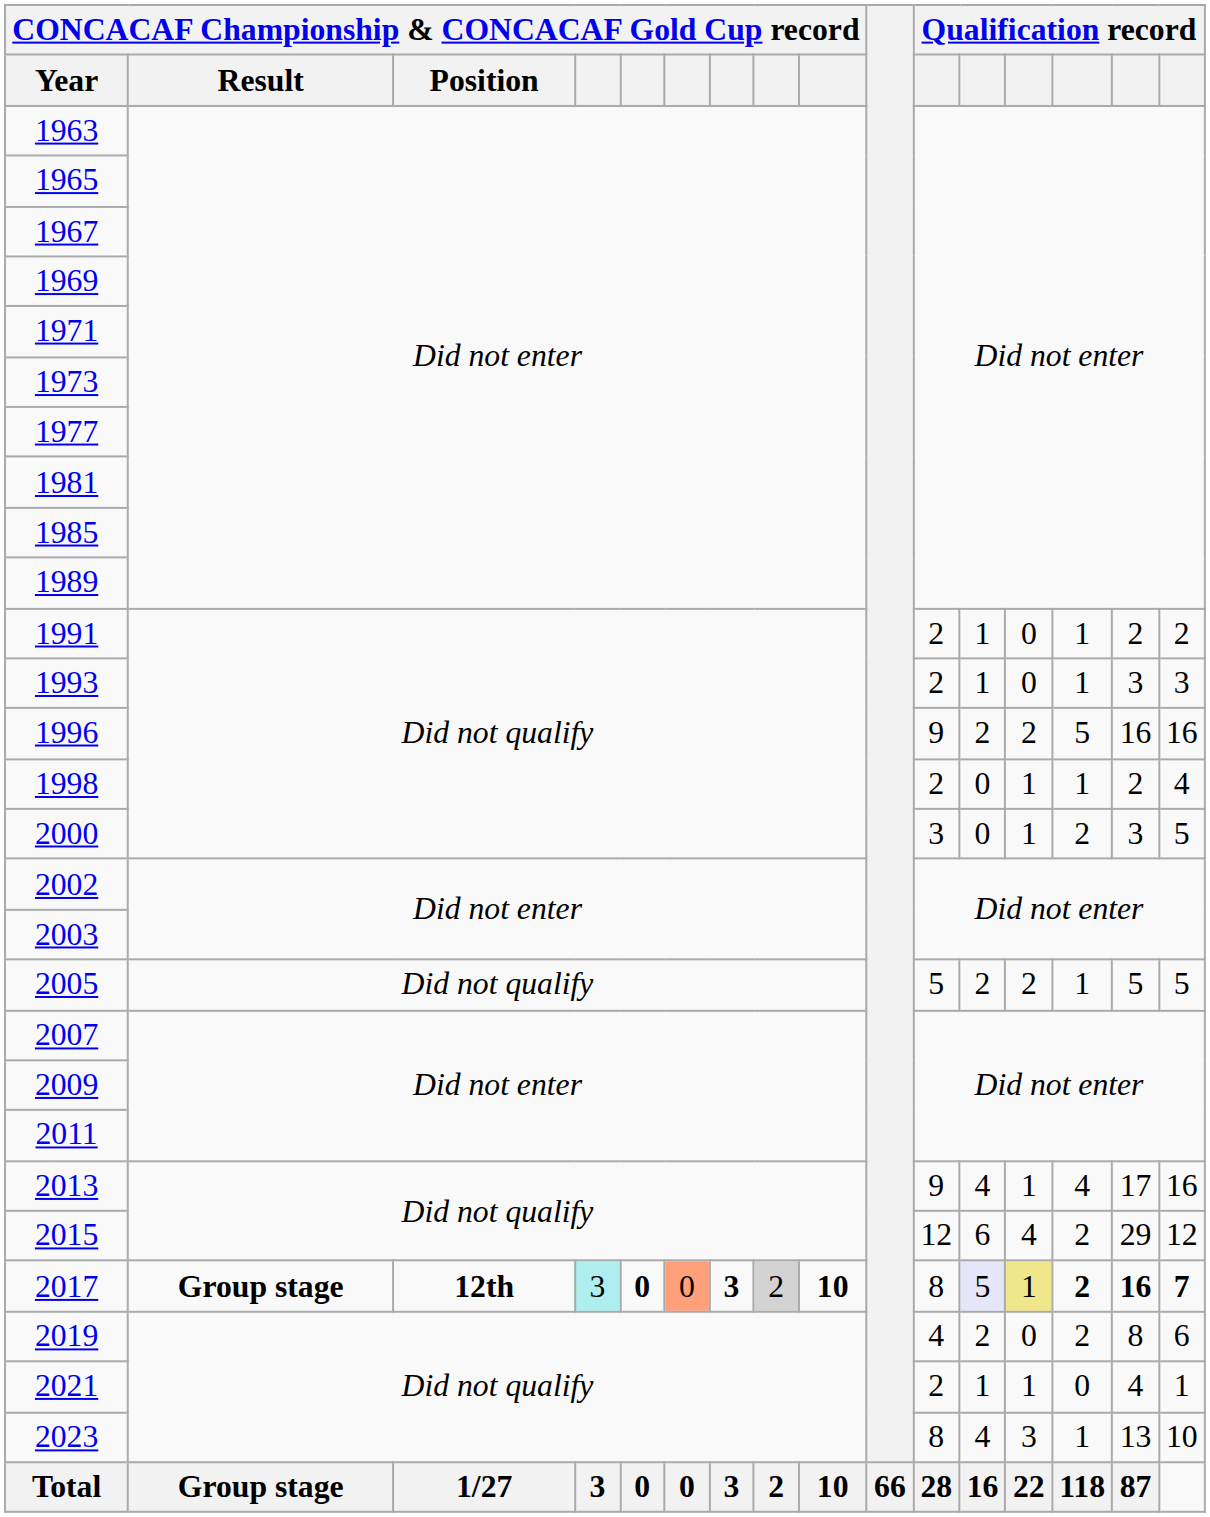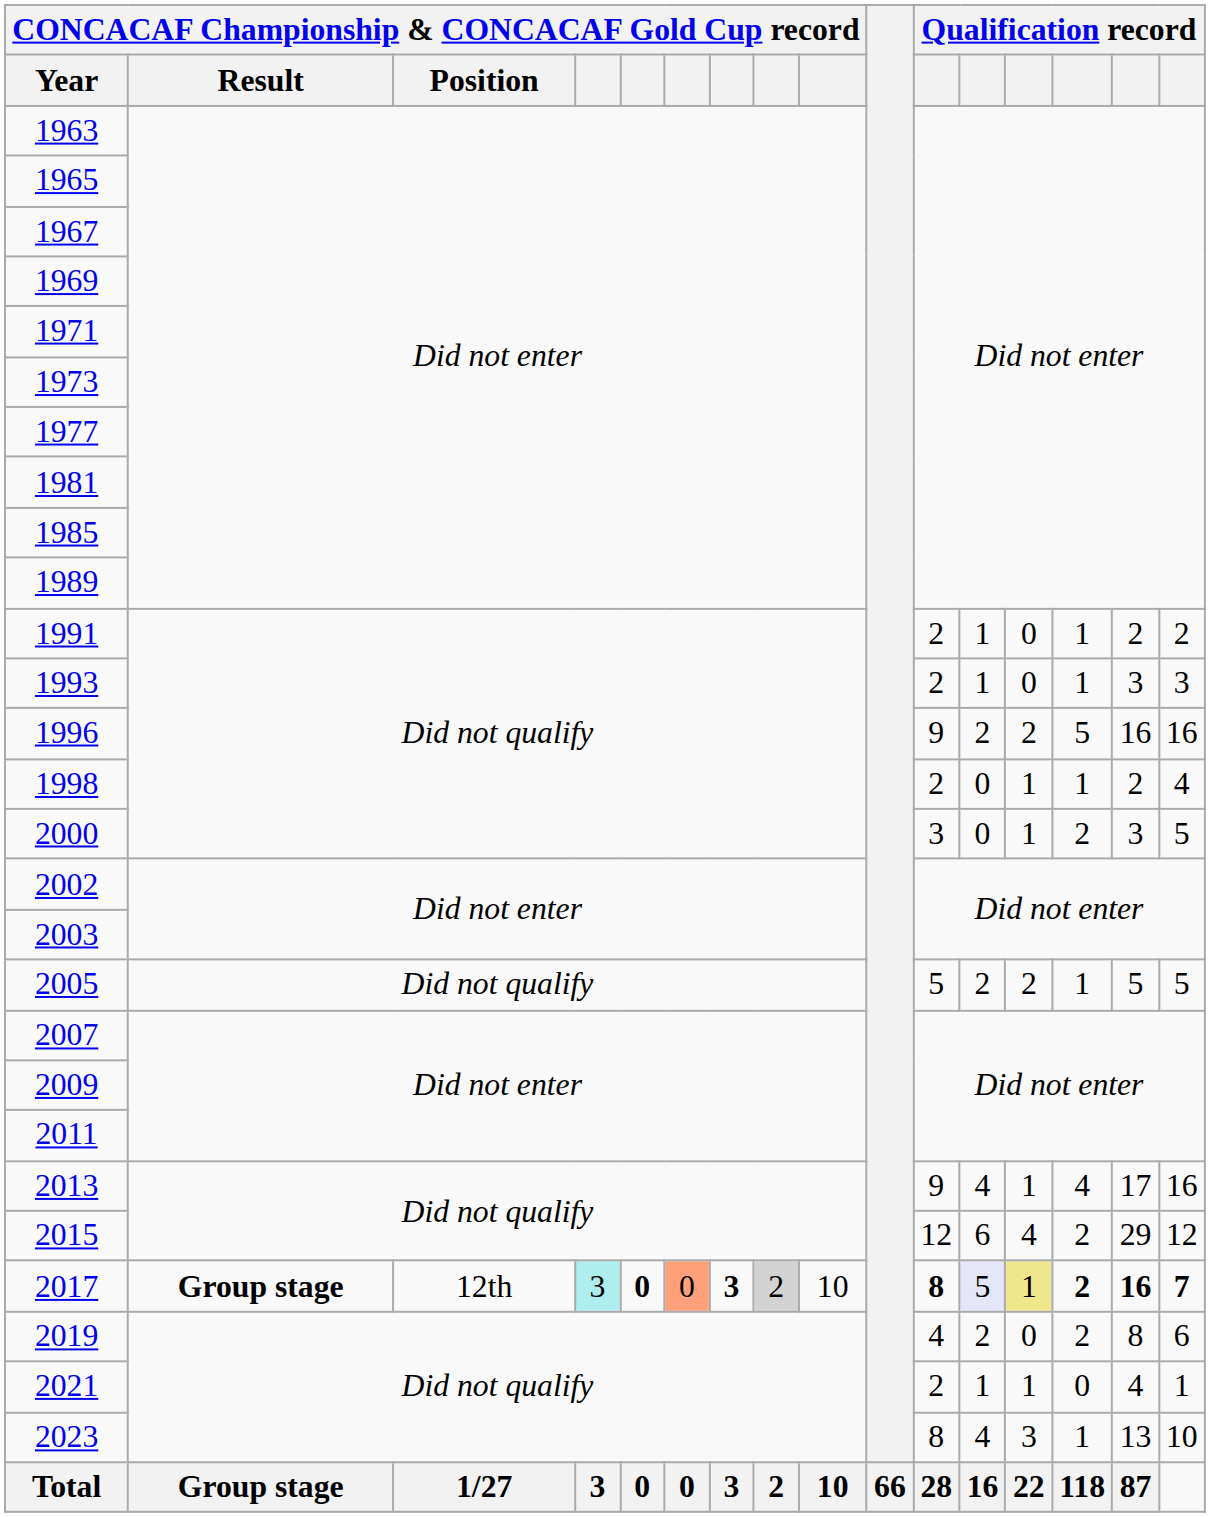(484, 1285) bold -> (484, 1285) normal
(833, 1285) bold -> (833, 1285) normal
(936, 1285) normal -> (936, 1285) bold
